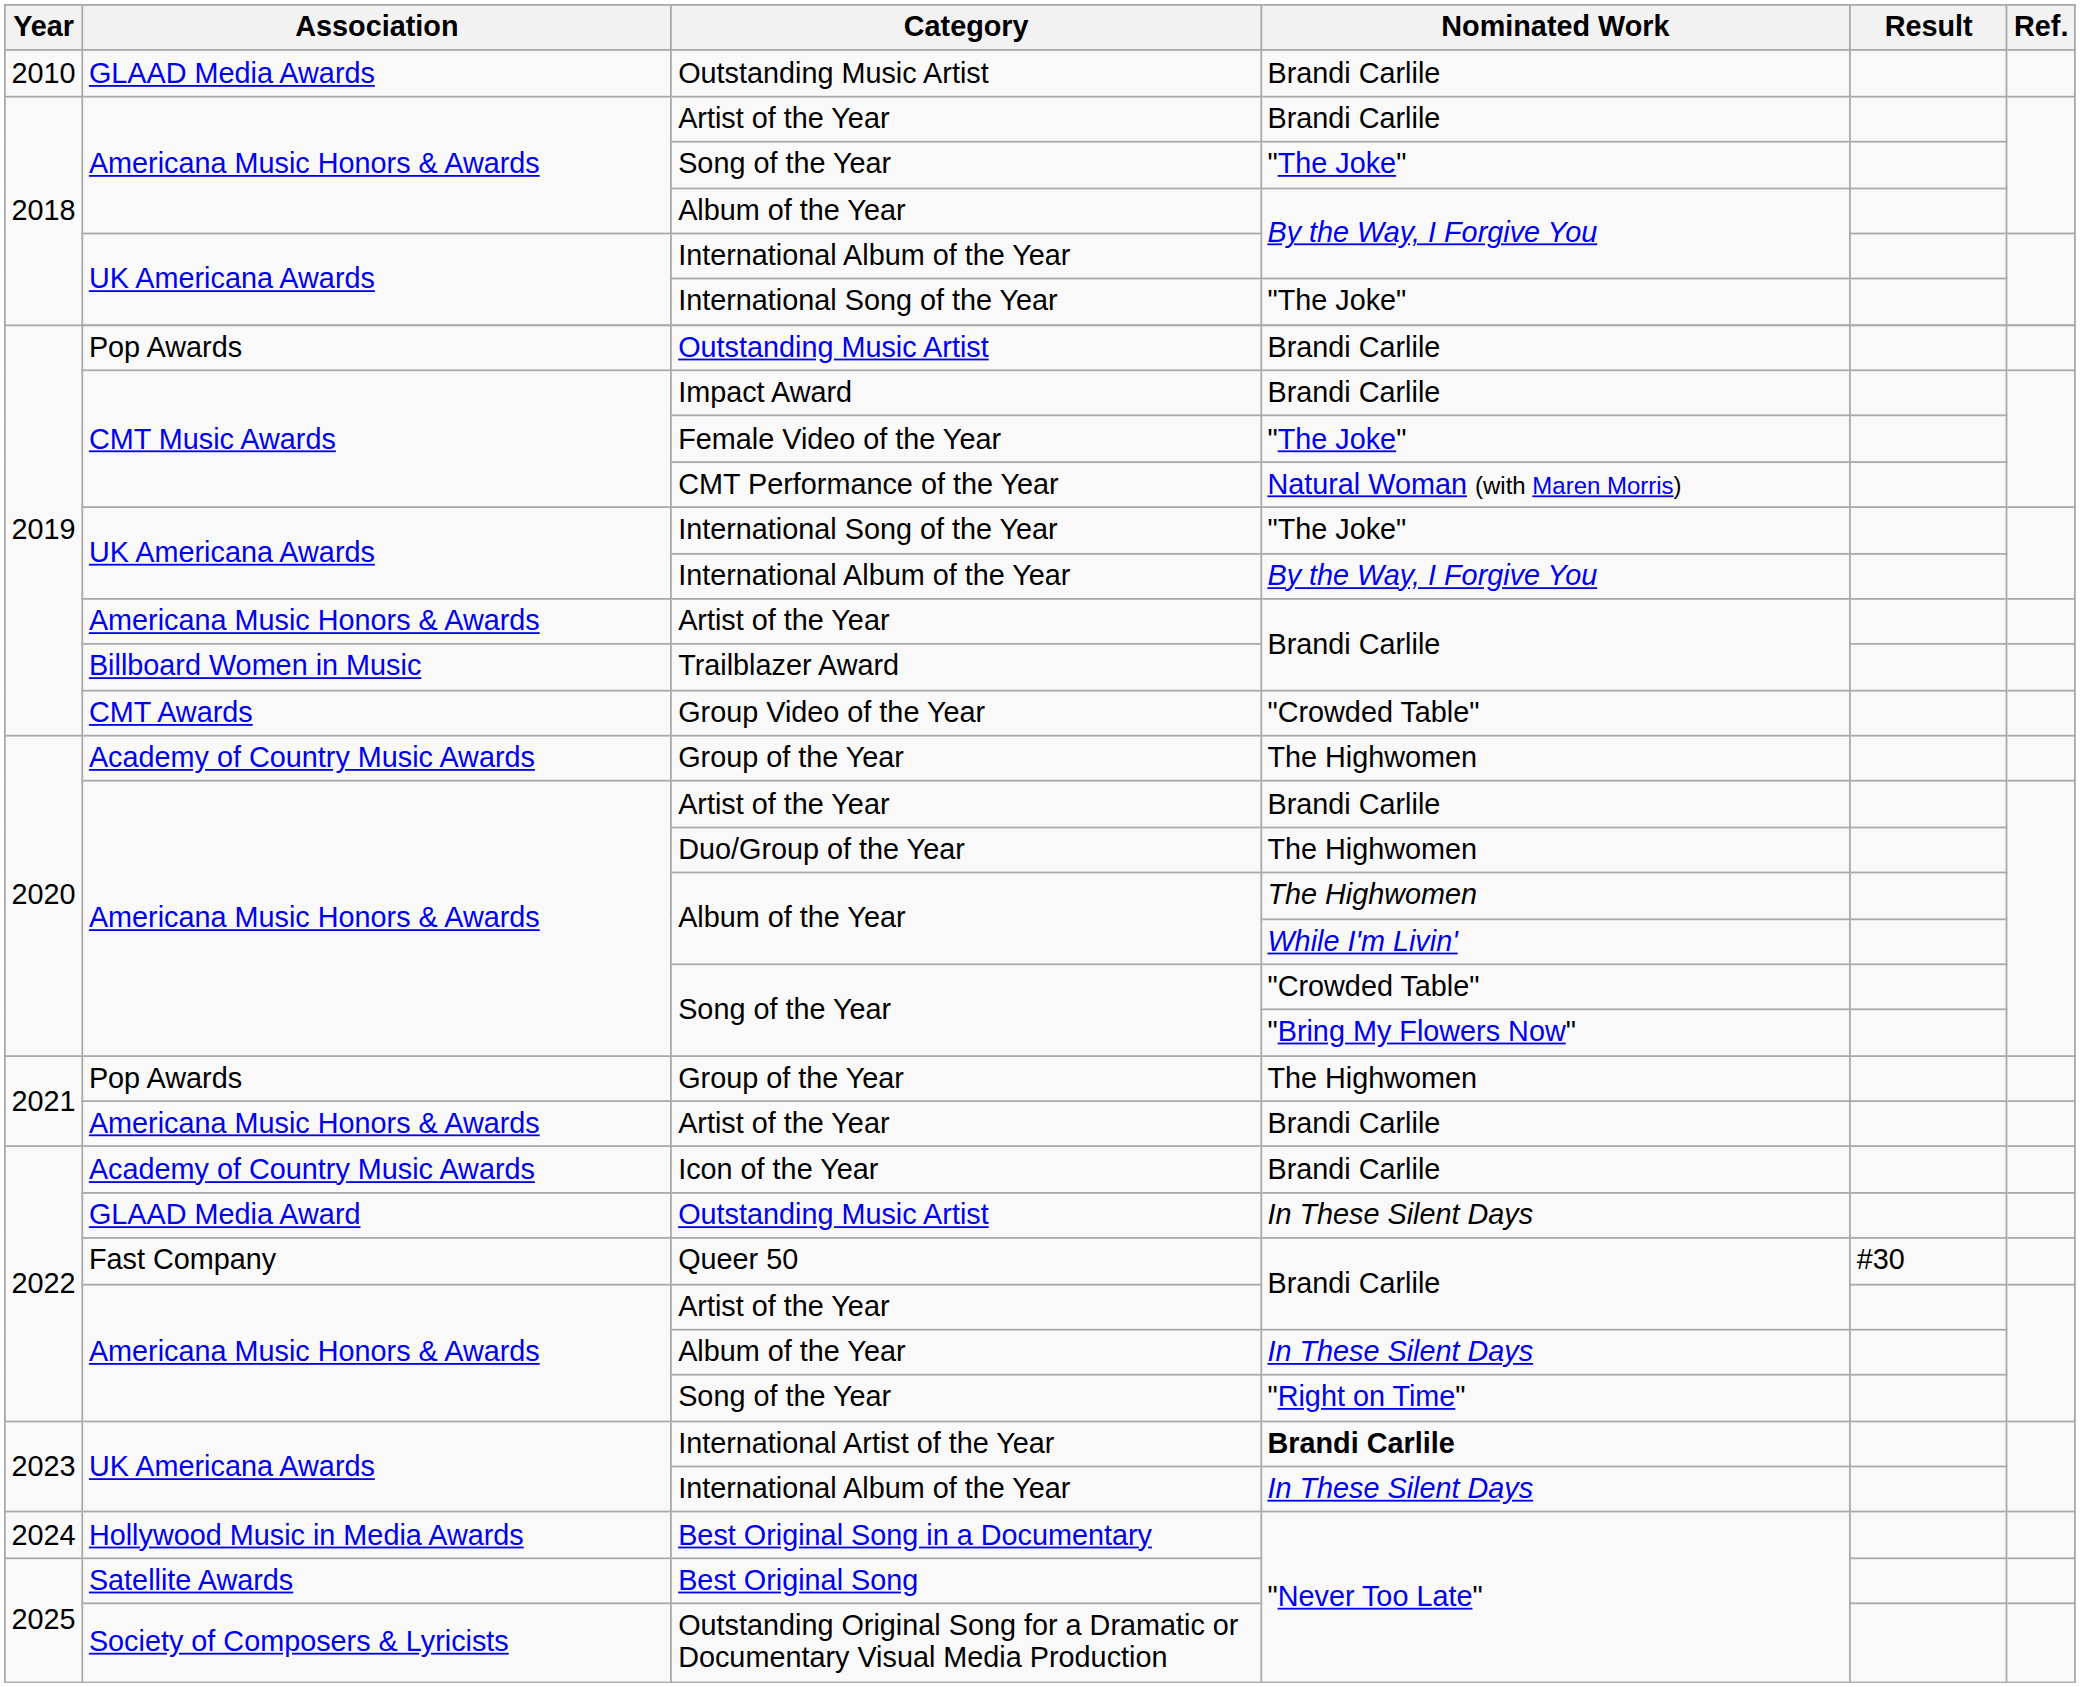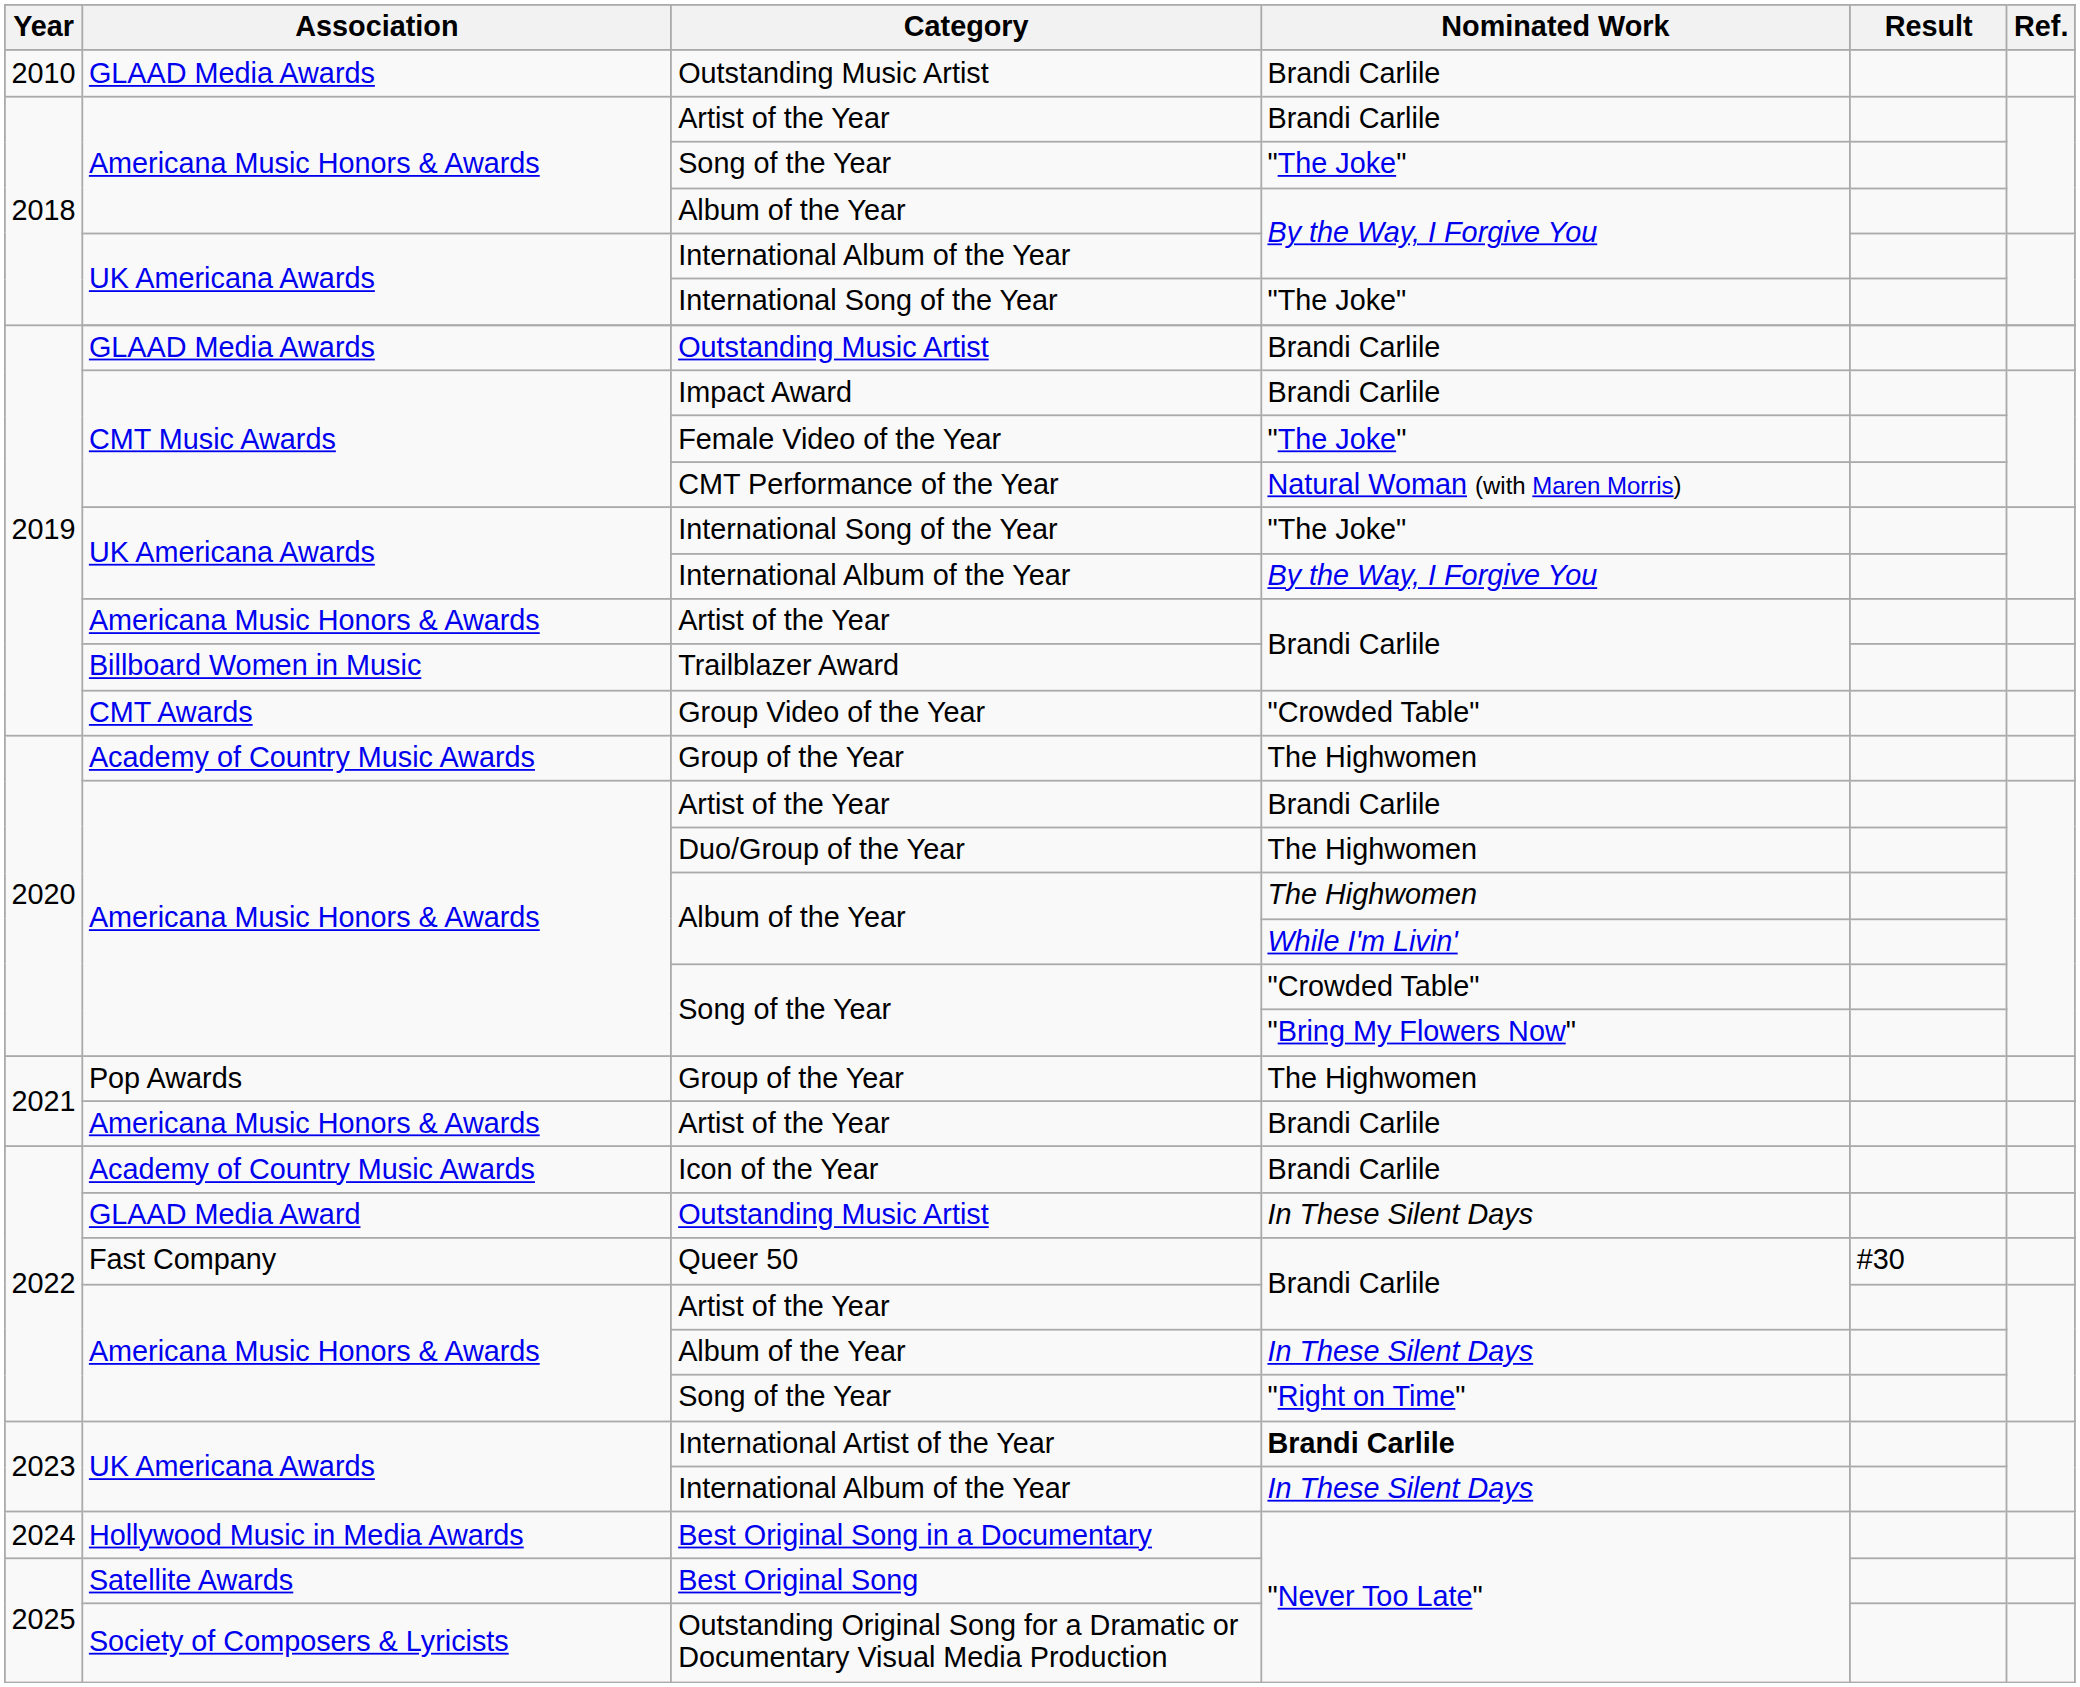(165, 347) Pop Awards -> (232, 347) GLAAD Media Awards
